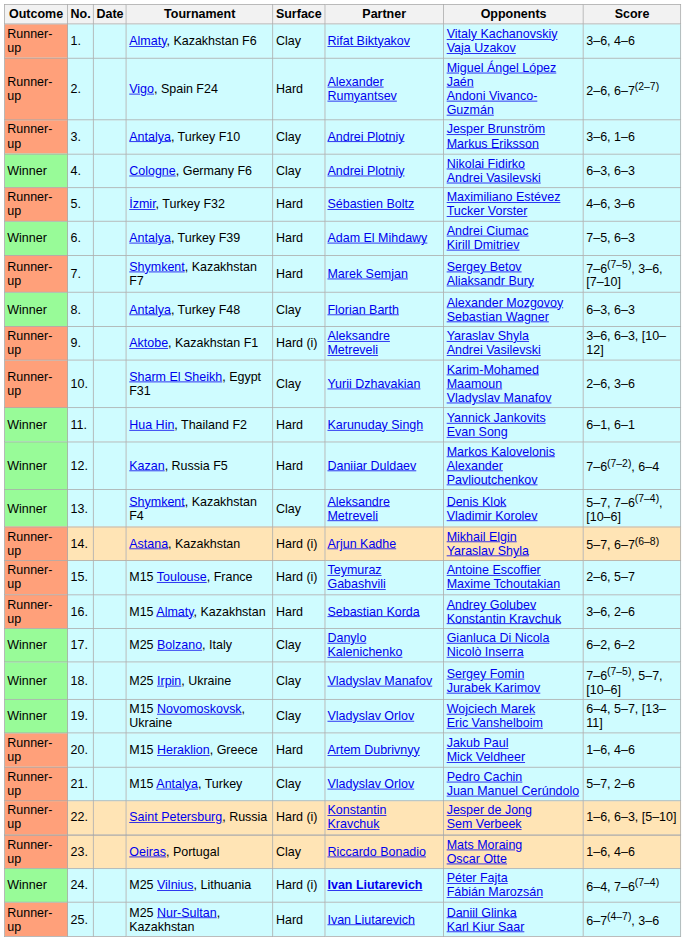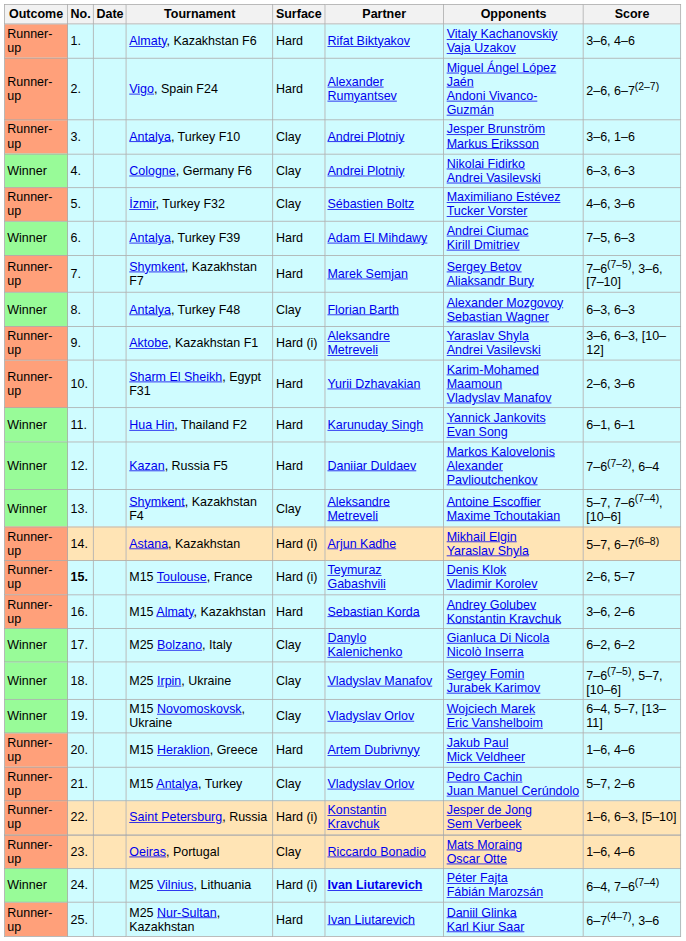(288, 41) Clay -> (289, 41) Hard
(289, 204) Hard -> (288, 204) Clay
(288, 384) Clay -> (289, 384) Hard
(492, 508) Denis Klok Vladimir Korolev -> (503, 508) Antoine Escoffier Maxime Tchoutakian
(79, 577) normal -> (79, 577) bold
(503, 577) Antoine Escoffier Maxime Tchoutakian -> (492, 577) Denis Klok Vladimir Korolev
